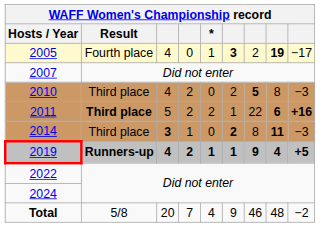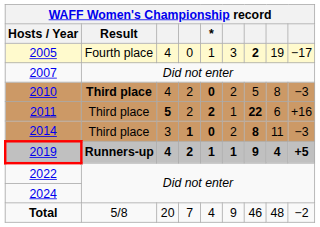(233, 53) bold -> (233, 53) normal
(255, 53) normal -> (255, 53) bold
(277, 53) bold -> (277, 53) normal
(119, 92) normal -> (119, 92) bold
(212, 92) normal -> (212, 92) bold
(255, 92) bold -> (255, 92) normal
(119, 112) bold -> (119, 112) normal
(168, 112) normal -> (168, 112) bold
(212, 112) normal -> (212, 112) bold
(255, 112) normal -> (255, 112) bold
(277, 112) bold -> (277, 112) normal
(302, 112) bold -> (302, 112) normal
(168, 132) bold -> (168, 132) normal
(190, 132) normal -> (190, 132) bold
(212, 132) normal -> (212, 132) bold
(233, 132) bold -> (233, 132) normal
(255, 132) normal -> (255, 132) bold
(277, 132) bold -> (277, 132) normal
